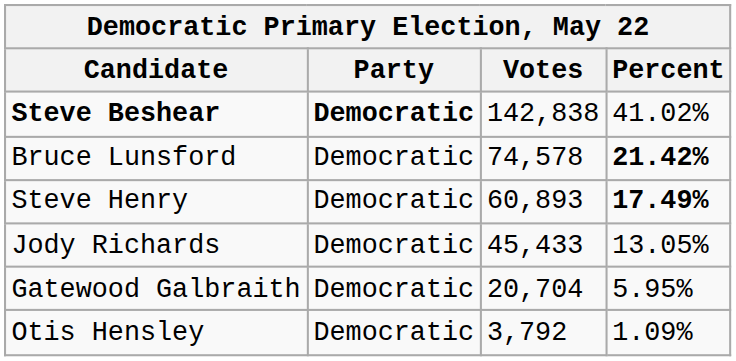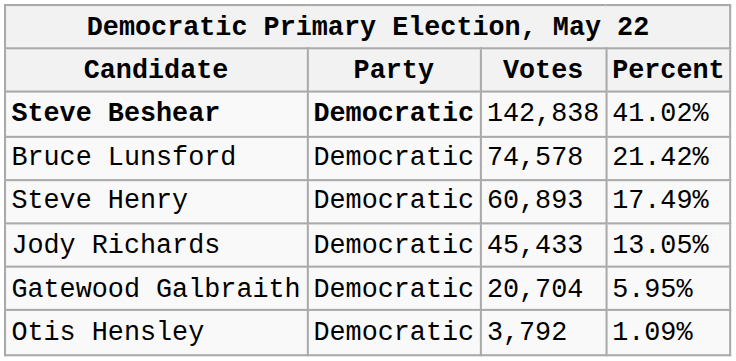(660, 158) bold -> (660, 158) normal
(660, 201) bold -> (660, 201) normal
